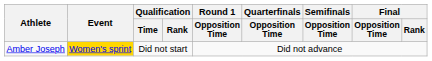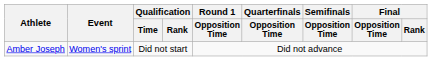(100, 49) gold background -> (100, 49) no background
